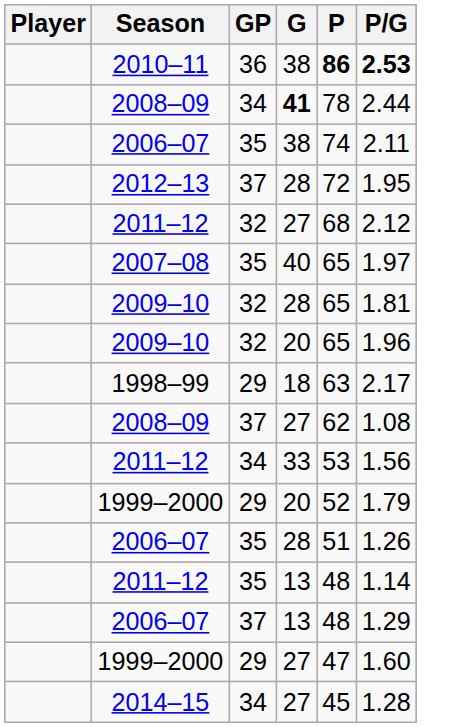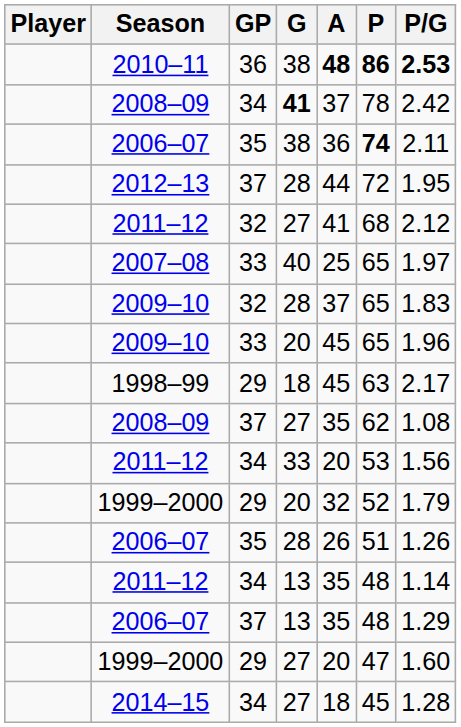+ column: (336, 24)
(386, 104) 2.44 -> (426, 104) 2.42
(336, 143) normal -> (376, 143) bold
(253, 263) 35 -> (253, 263) 33
(386, 303) 1.81 -> (426, 303) 1.83
(253, 343) 32 -> (253, 343) 33
(253, 582) 35 -> (253, 582) 34
